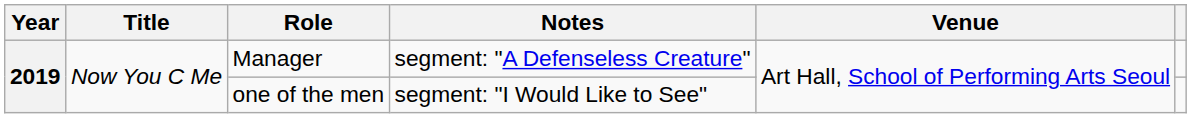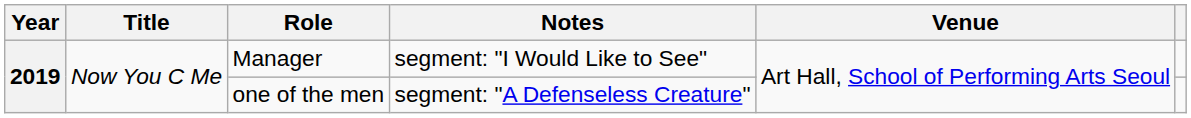(573, 58) segment: "A Defenseless Creature" -> (551, 58) segment: "I Would Like to See"
(551, 94) segment: "I Would Like to See" -> (573, 94) segment: "A Defenseless Creature"
